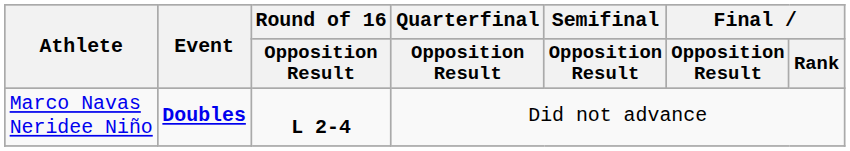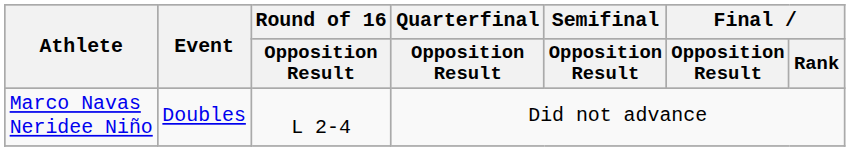(204, 117) bold -> (204, 117) normal
(321, 129) bold -> (321, 129) normal
